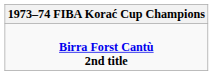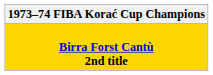(106, 53) no background -> (106, 53) gold background
